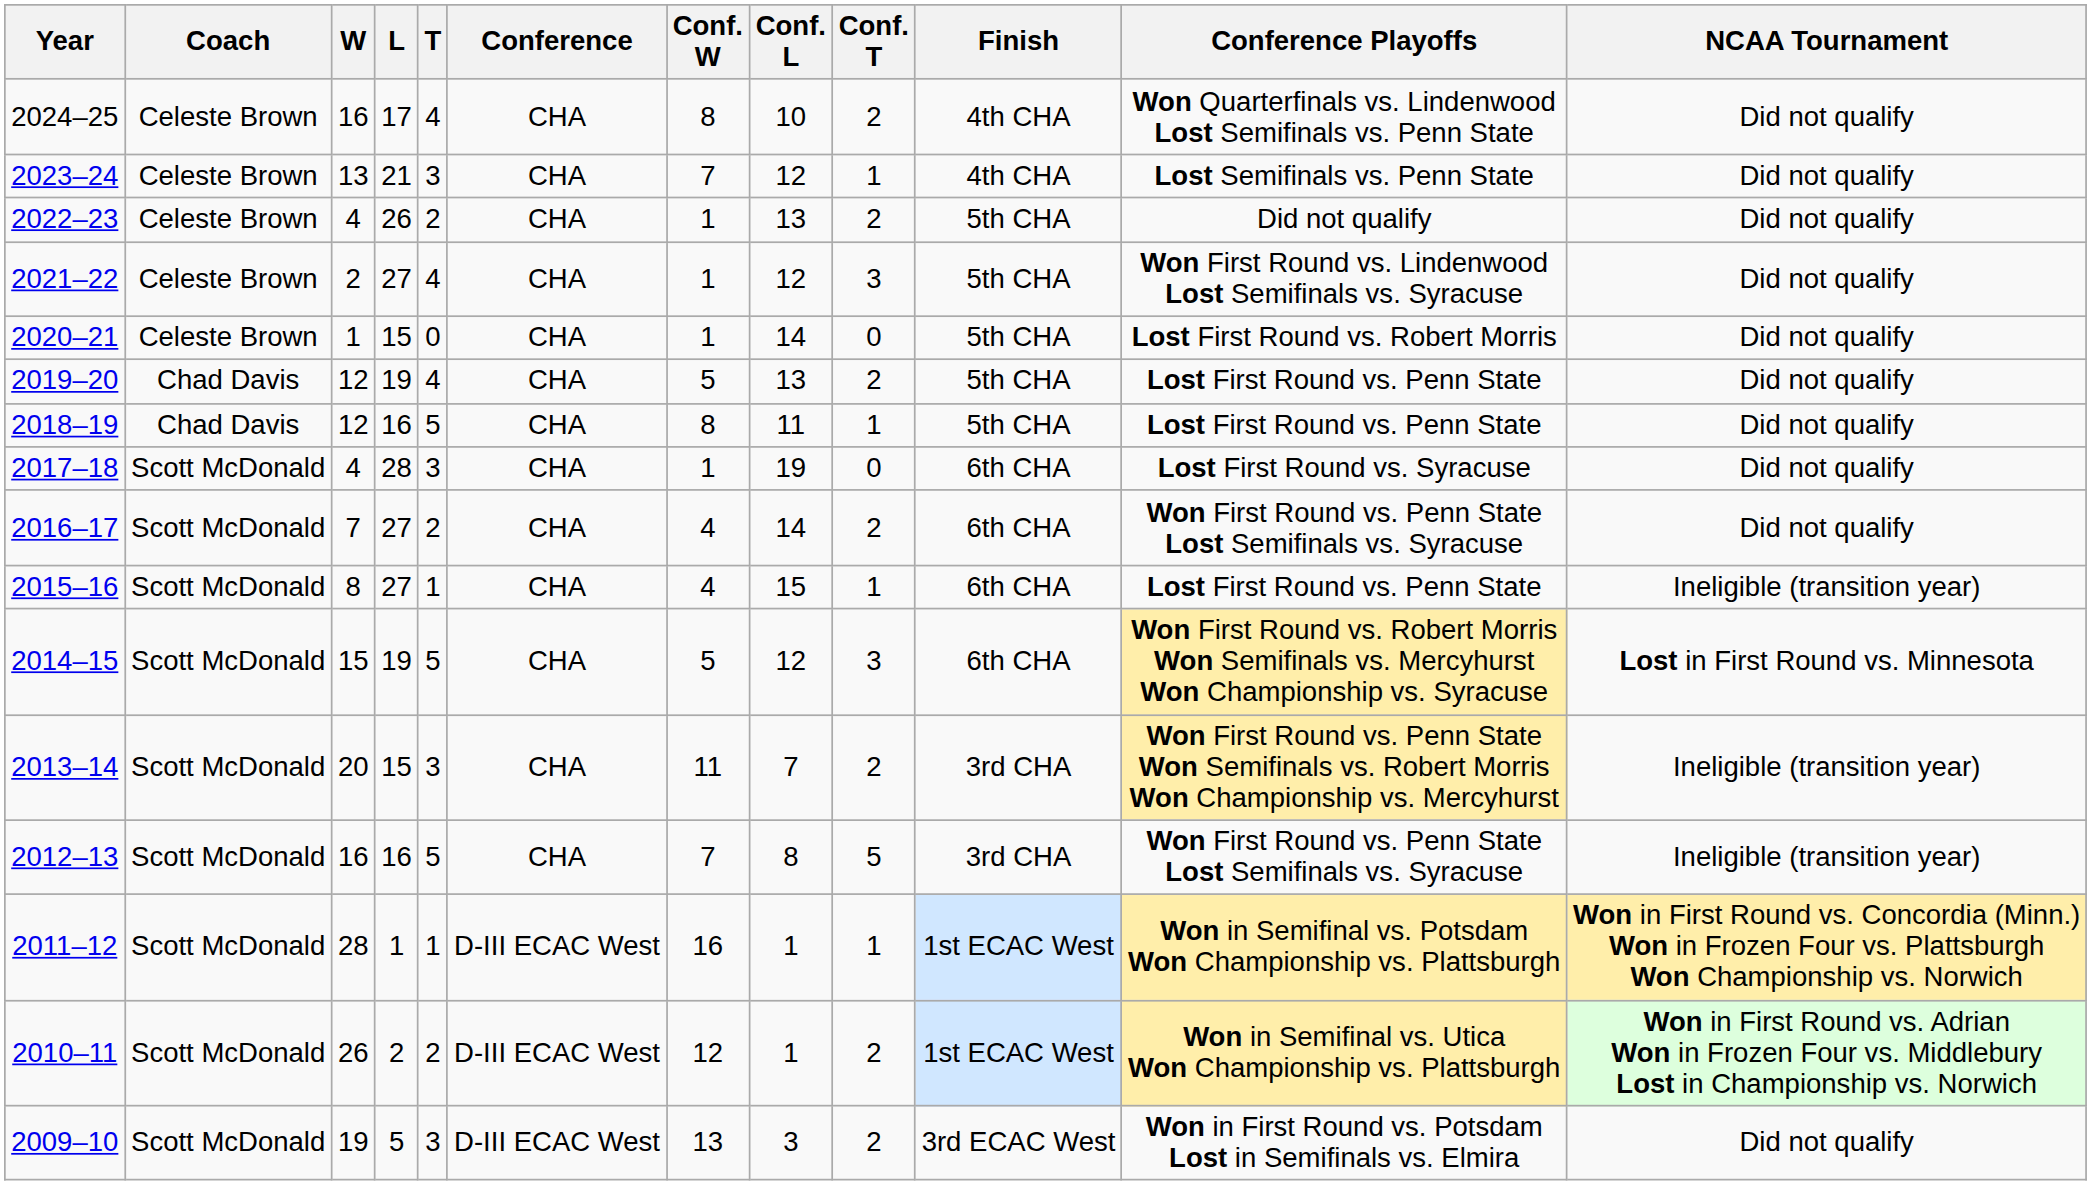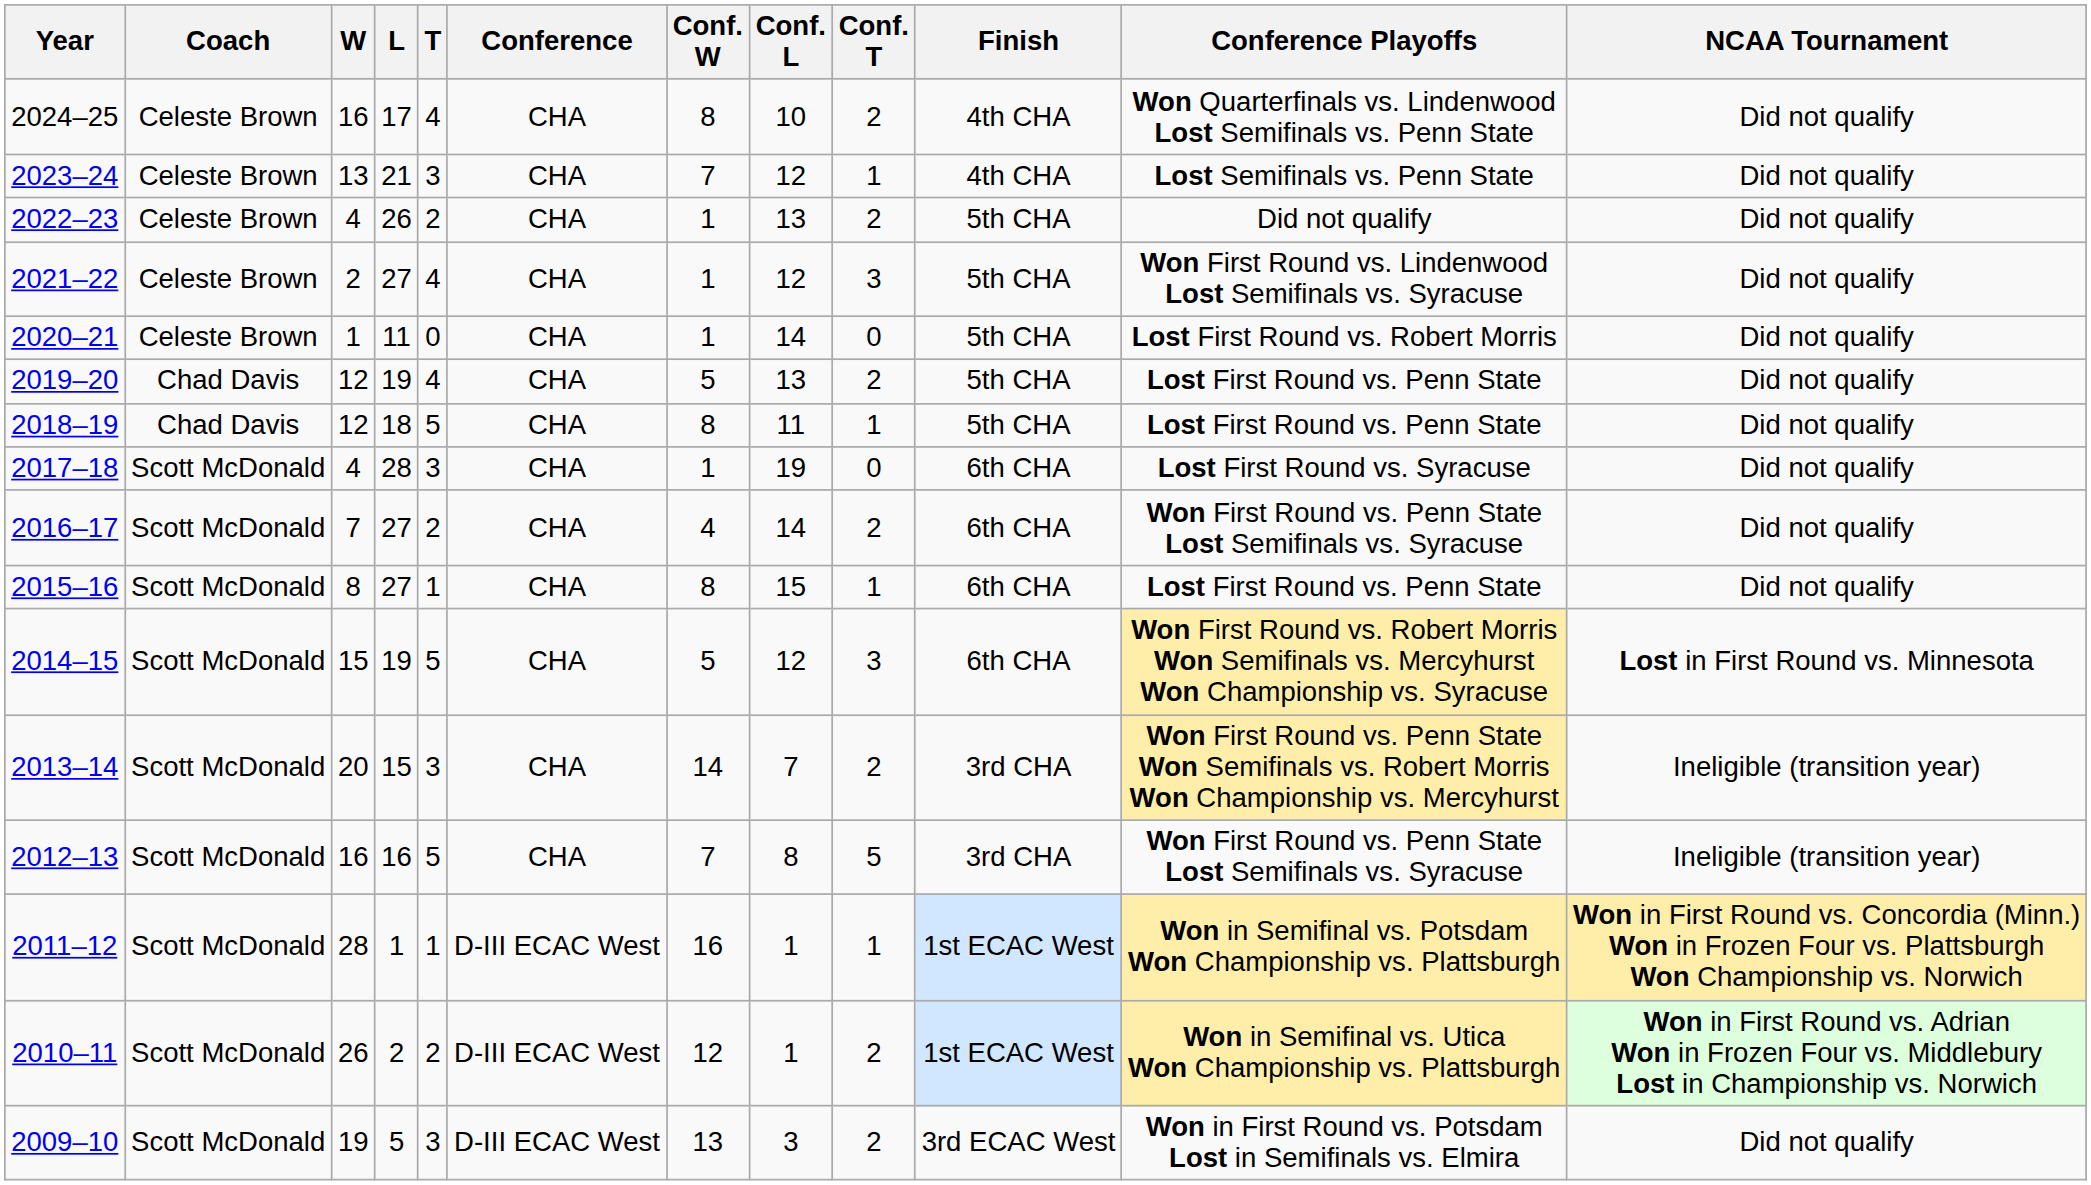(397, 337) 15 -> (397, 337) 11
(397, 424) 16 -> (397, 424) 18
(708, 586) 4 -> (708, 586) 8
(1827, 586) Ineligible (transition year) -> (1827, 586) Did not qualify
(708, 766) 11 -> (708, 766) 14
